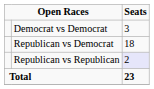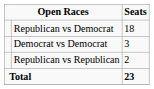rows swapped: (64, 44) <-> (61, 28)
(127, 60) lavender background -> (127, 60) no background
